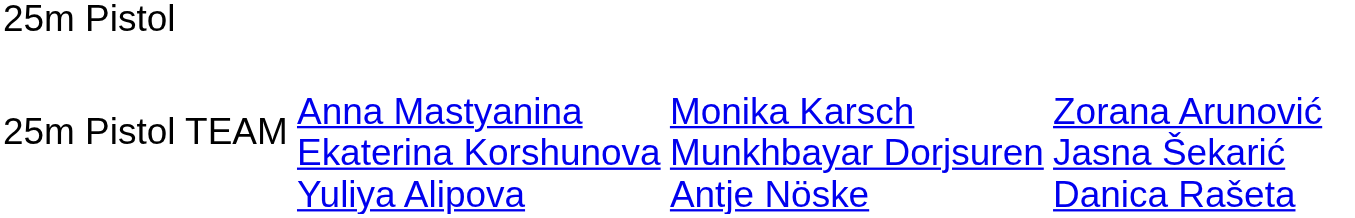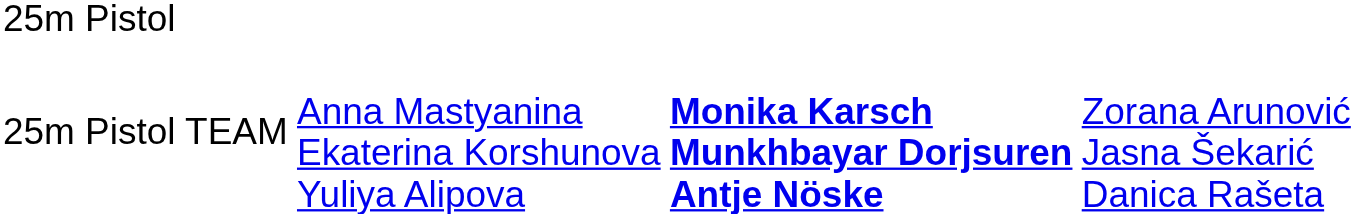(857, 153) normal -> (871, 153) bold
